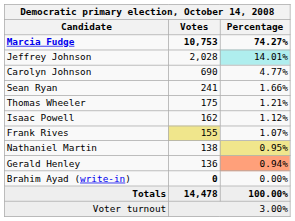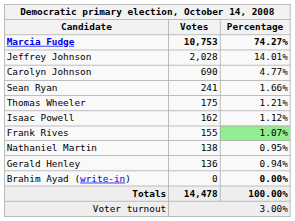(271, 58) paleturquoise background -> (271, 58) no background
(209, 134) khaki background -> (209, 134) no background
(274, 134) no background -> (274, 134) lightgreen background
(274, 149) khaki background -> (274, 149) no background
(274, 164) lightsalmon background -> (274, 164) no background
(215, 179) bold -> (215, 179) normal
(274, 179) normal -> (274, 179) bold
